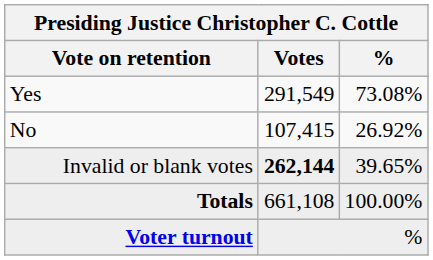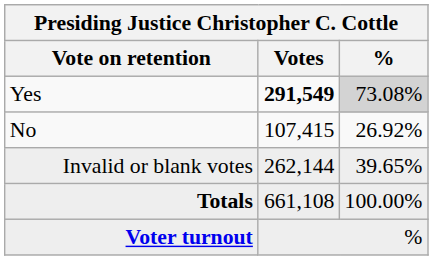(299, 94) normal -> (299, 94) bold
(389, 94) no background -> (389, 94) lightgrey background
(299, 165) bold -> (299, 165) normal
